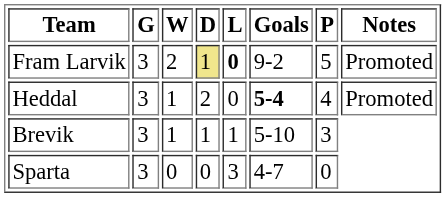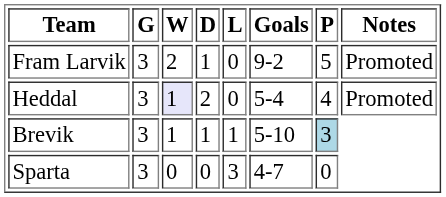(205, 61) khaki background -> (205, 61) no background
(233, 61) bold -> (233, 61) normal
(172, 98) no background -> (172, 98) lavender background
(269, 98) bold -> (269, 98) normal
(326, 134) no background -> (326, 134) lightblue background
